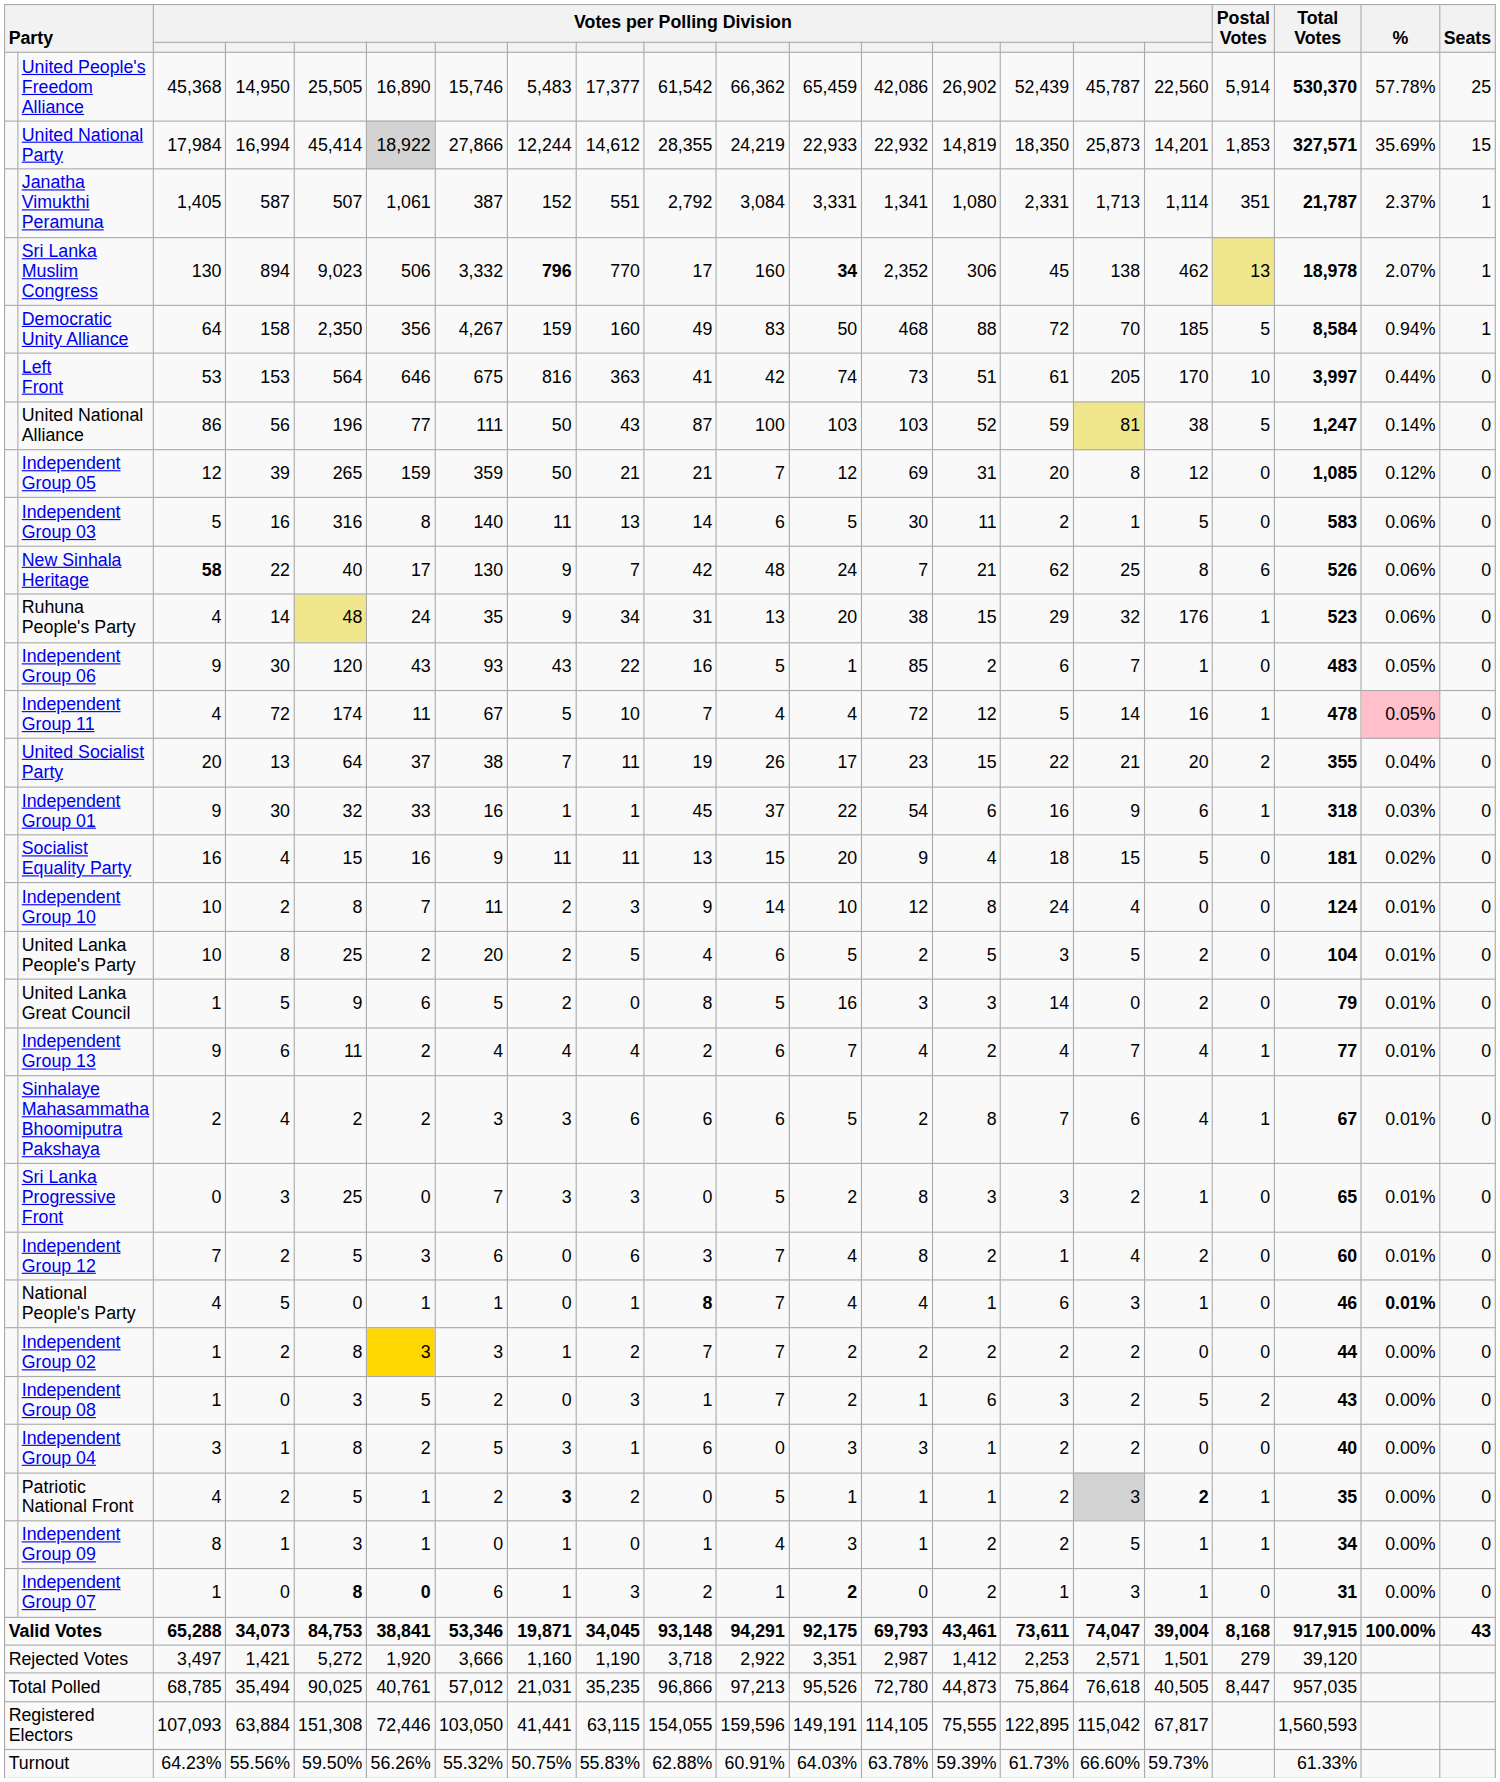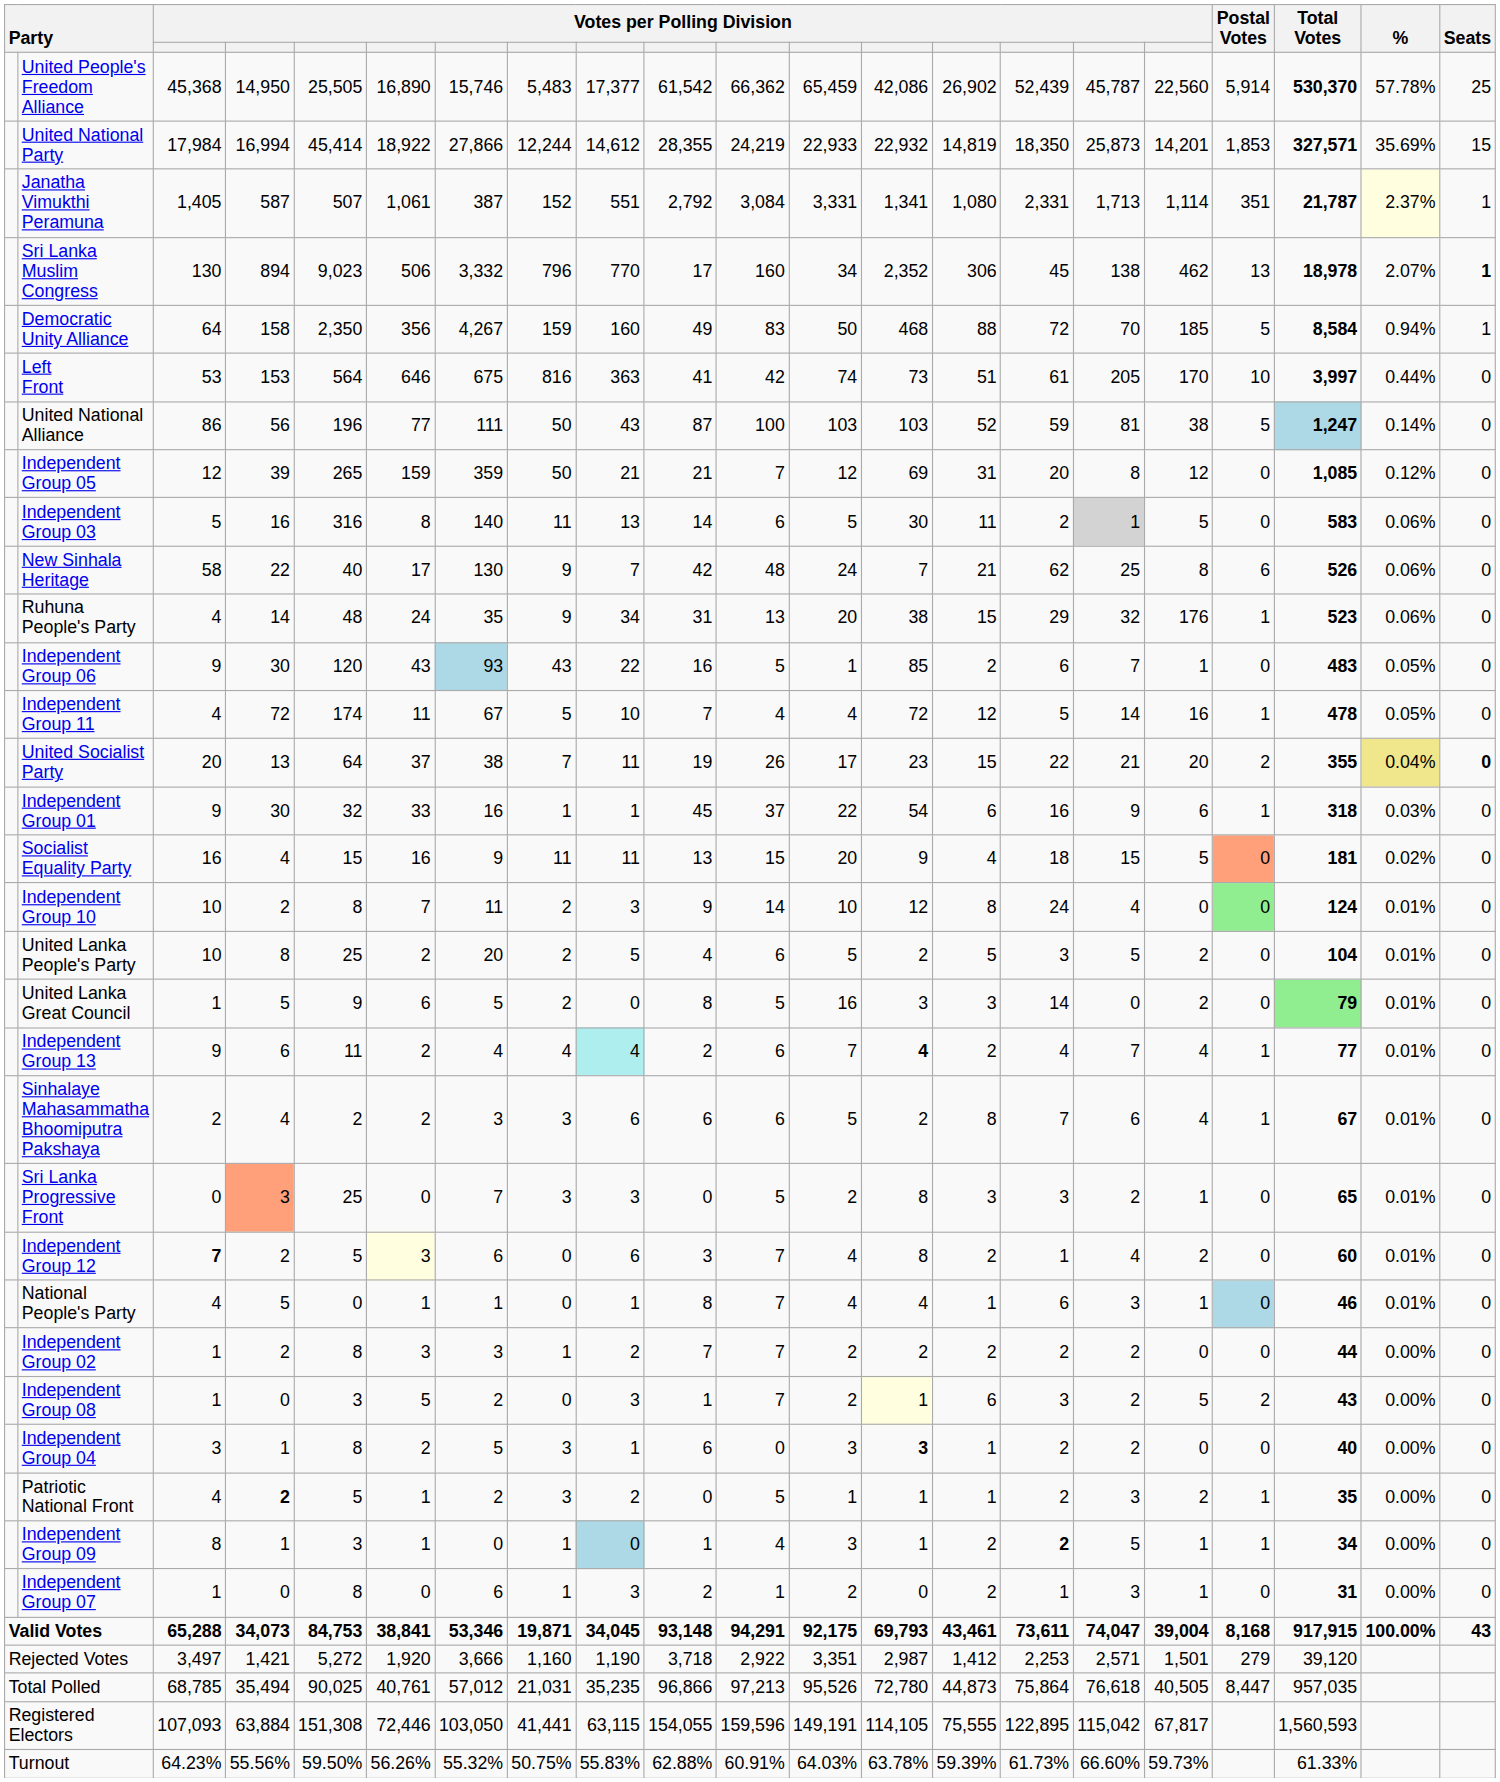(404, 144) lightgrey background -> (404, 144) no background
(1410, 202) no background -> (1410, 202) lightyellow background
(557, 271) bold -> (557, 271) normal
(847, 271) bold -> (847, 271) normal
(1260, 271) khaki background -> (1260, 271) no background
(1486, 271) normal -> (1486, 271) bold
(1130, 425) khaki background -> (1130, 425) no background
(1335, 425) no background -> (1335, 425) lightblue background
(1135, 521) no background -> (1135, 521) lightgrey background
(212, 569) bold -> (212, 569) normal
(352, 618) khaki background -> (352, 618) no background
(493, 666) no background -> (493, 666) lightblue background
(1410, 714) pink background -> (1410, 714) no background
(1410, 762) no background -> (1410, 762) khaki background
(1486, 762) normal -> (1486, 762) bold
(1265, 858) no background -> (1265, 858) lightsalmon background
(1265, 906) no background -> (1265, 906) lightgreen background
(1347, 1003) no background -> (1347, 1003) lightgreen background
(635, 1051) no background -> (635, 1051) paleturquoise background
(923, 1051) normal -> (923, 1051) bold
(285, 1197) no background -> (285, 1197) lightsalmon background
(217, 1255) normal -> (217, 1255) bold
(426, 1255) no background -> (426, 1255) lightyellow background
(707, 1303) bold -> (707, 1303) normal
(1265, 1303) no background -> (1265, 1303) lightblue background
(1410, 1303) bold -> (1410, 1303) normal
(426, 1352) gold background -> (426, 1352) no background
(923, 1400) no background -> (923, 1400) lightyellow background
(923, 1448) normal -> (923, 1448) bold
(285, 1496) normal -> (285, 1496) bold
(567, 1496) bold -> (567, 1496) normal
(1135, 1496) lightgrey background -> (1135, 1496) no background
(1204, 1496) bold -> (1204, 1496) normal
(635, 1544) no background -> (635, 1544) lightblue background
(1064, 1544) normal -> (1064, 1544) bold
(357, 1592) bold -> (357, 1592) normal
(426, 1592) bold -> (426, 1592) normal
(852, 1592) bold -> (852, 1592) normal
